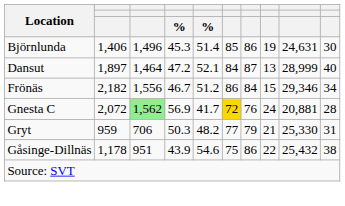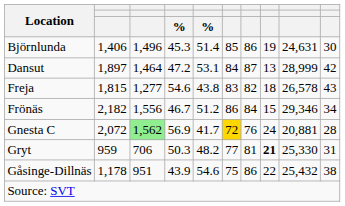(208, 67) 52.1 -> (208, 67) 53.1
(330, 67) 40 -> (330, 67) 42
+ row: (21, 88)
(251, 129) 79 -> (251, 150) 81
(270, 129) normal -> (270, 150) bold
